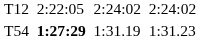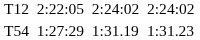(61, 30) bold -> (60, 30) normal
